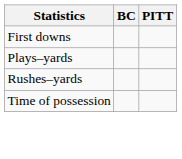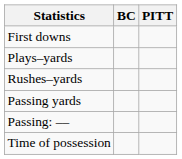+ row: (44, 100)
+ row: (38, 122)
